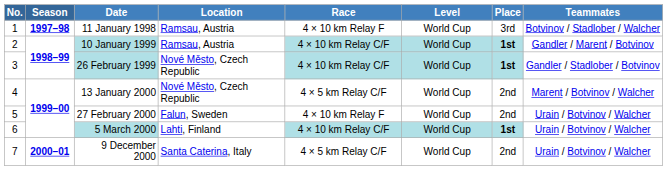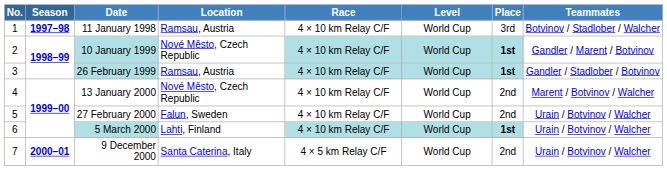(343, 28) 4 × 10 km Relay F -> (343, 28) 4 × 10 km Relay C/F
(197, 44) Ramsau, Austria -> (204, 50) Nové Město, Czech Republic
(204, 66) Nové Město, Czech Republic -> (197, 71) Ramsau, Austria
(343, 93) 4 × 5 km Relay C/F -> (343, 93) 4 × 10 km Relay C/F
(343, 114) 4 × 10 km Relay F -> (343, 114) 4 × 10 km Relay C/F
